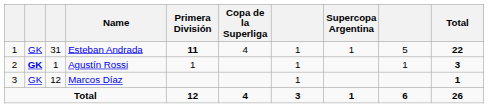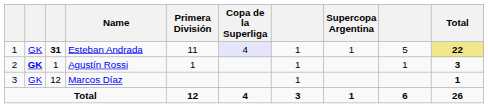(56, 49) normal -> (56, 49) bold
(193, 49) bold -> (193, 49) normal
(245, 49) no background -> (245, 49) lavender background
(458, 49) no background -> (458, 49) khaki background
